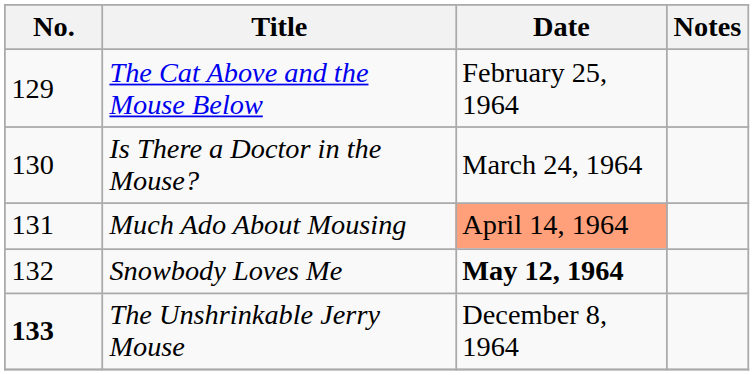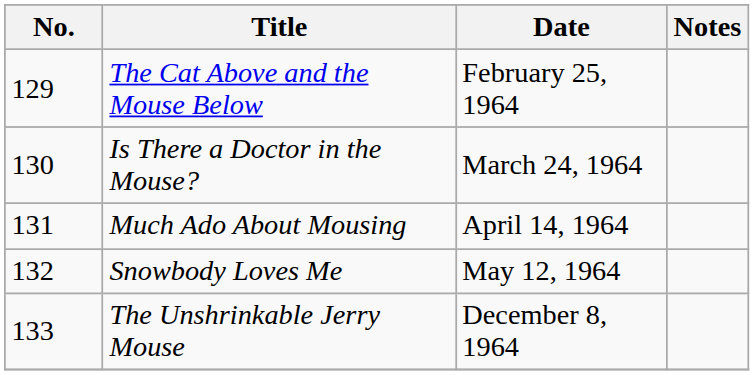(545, 225) lightsalmon background -> (545, 225) no background
(543, 270) bold -> (541, 270) normal
(33, 331) bold -> (33, 331) normal
